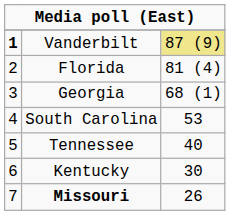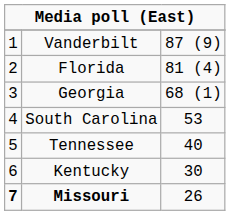(13, 43) bold -> (13, 43) normal
(193, 43) khaki background -> (193, 43) no background
(13, 197) normal -> (13, 197) bold
